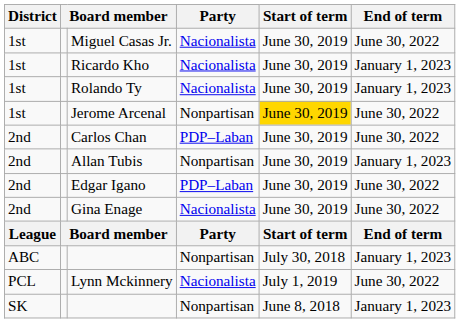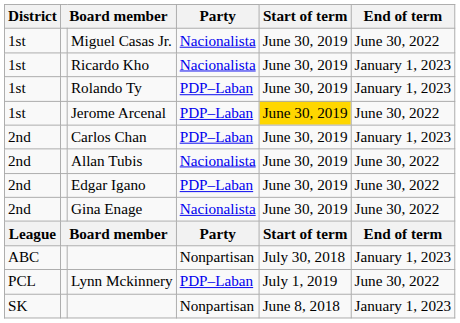(218, 88) Nacionalista -> (216, 88) PDP–Laban
(217, 112) Nonpartisan -> (216, 112) PDP–Laban
(397, 137) June 30, 2022 -> (403, 137) January 1, 2023
(217, 161) Nonpartisan -> (218, 161) Nacionalista
(403, 161) January 1, 2023 -> (397, 161) June 30, 2022
(218, 281) Nacionalista -> (216, 281) PDP–Laban
